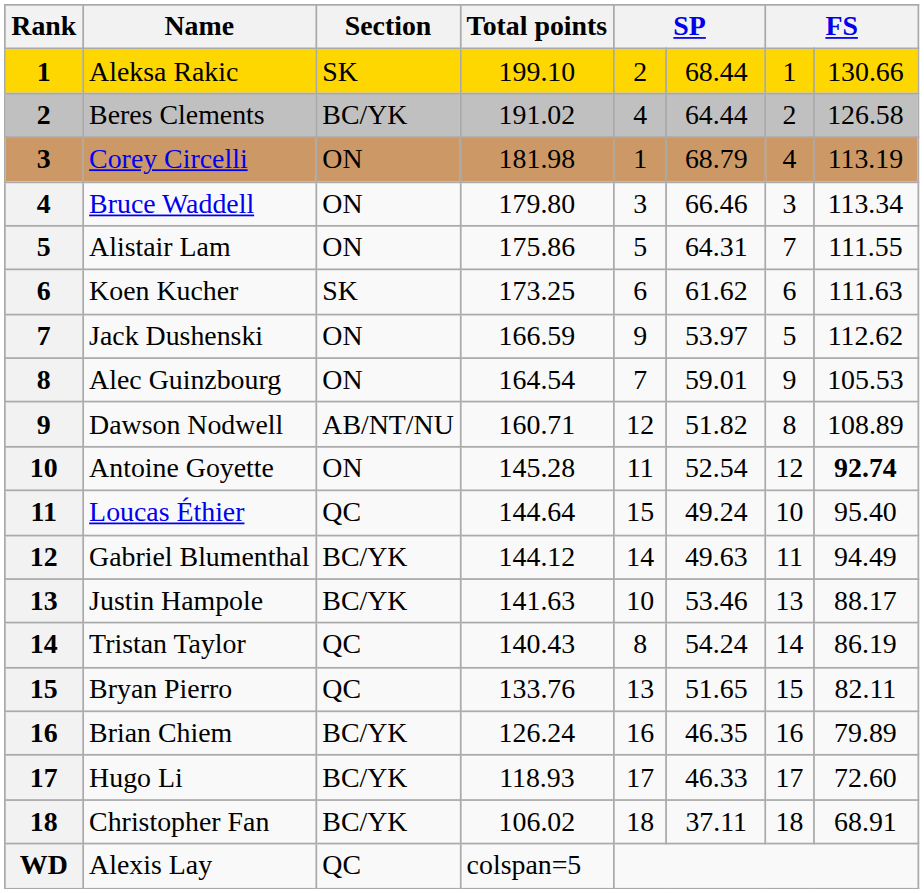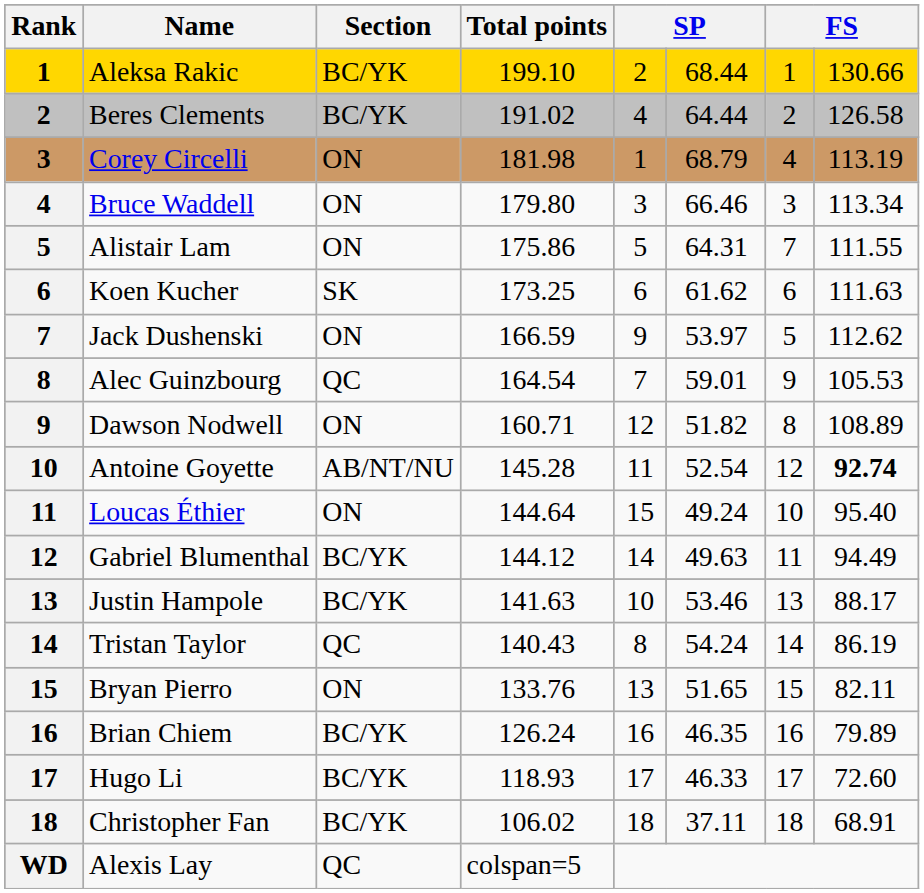(340, 70) SK -> (365, 70) BC/YK
(342, 379) ON -> (342, 379) QC
(388, 423) AB/NT/NU -> (342, 423) ON
(342, 468) ON -> (388, 468) AB/NT/NU
(342, 512) QC -> (342, 512) ON
(342, 688) QC -> (342, 688) ON
